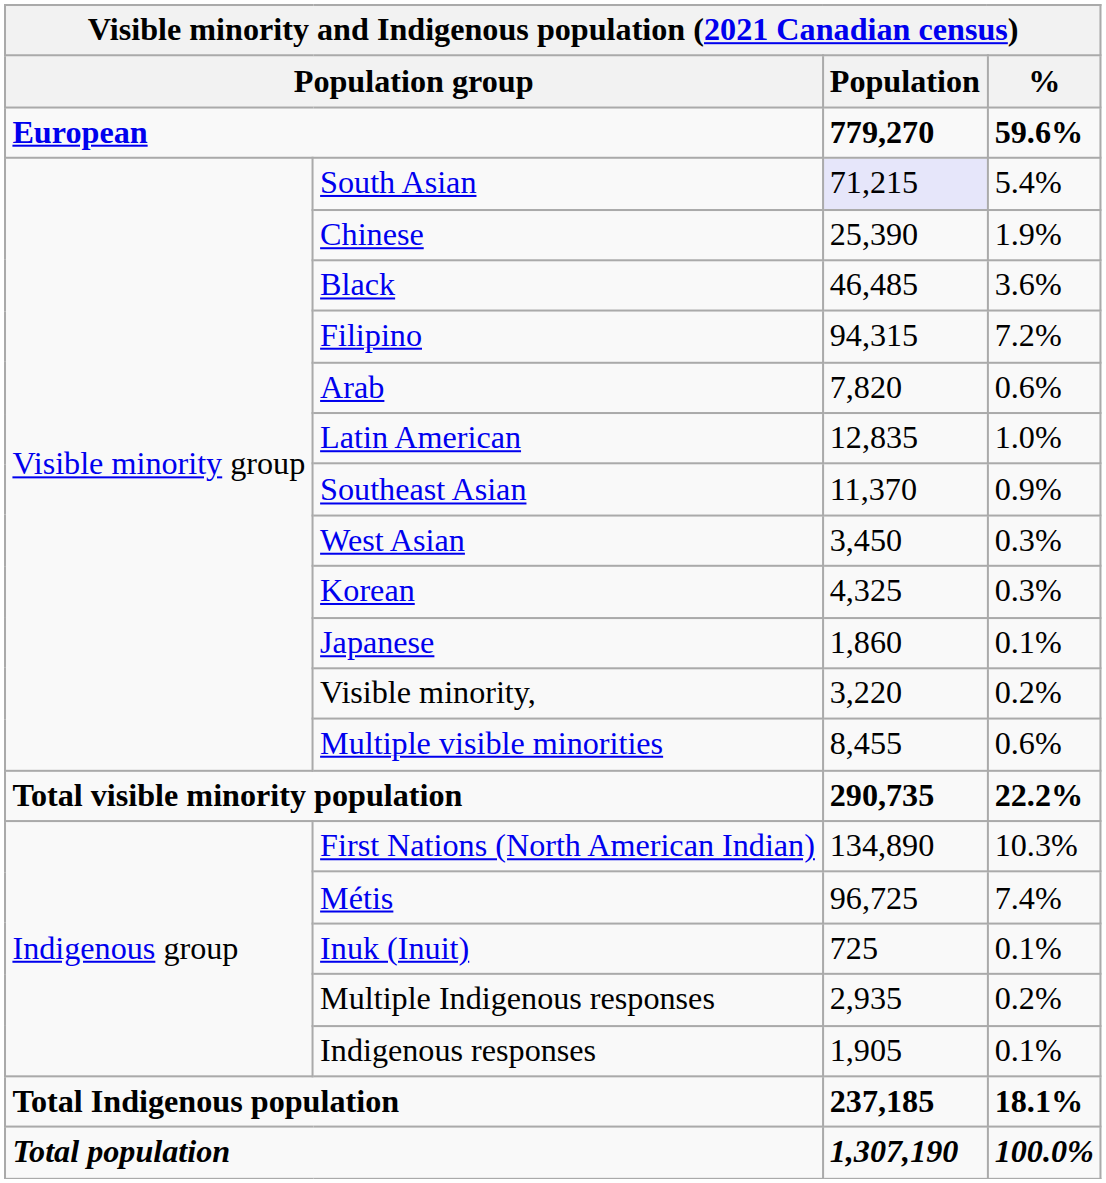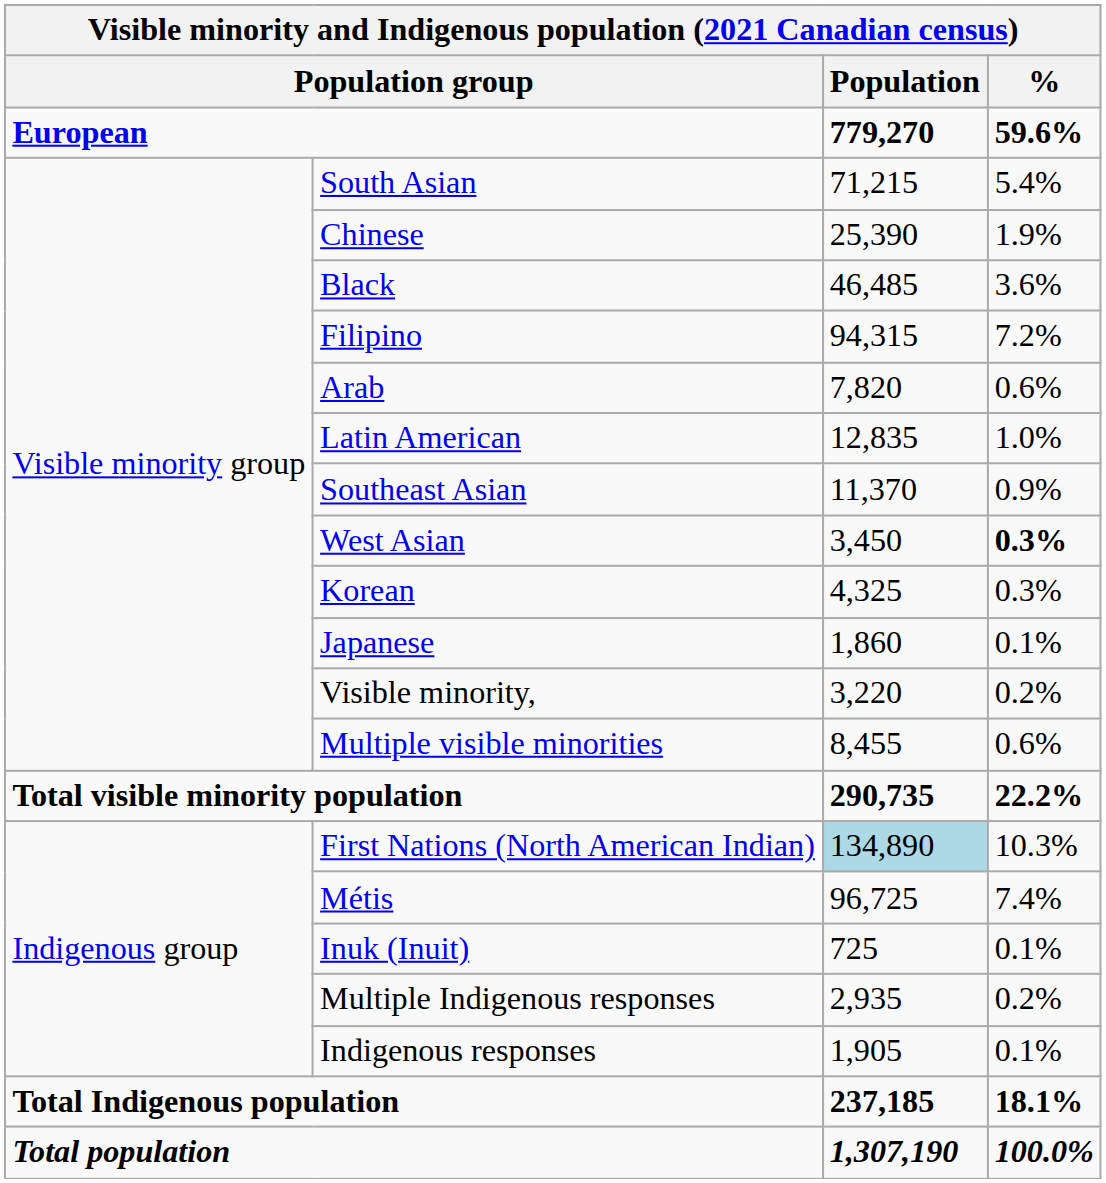(874, 183) lavender background -> (874, 183) no background
(1028, 540) normal -> (1031, 540) bold
(882, 846) no background -> (882, 846) lightblue background
